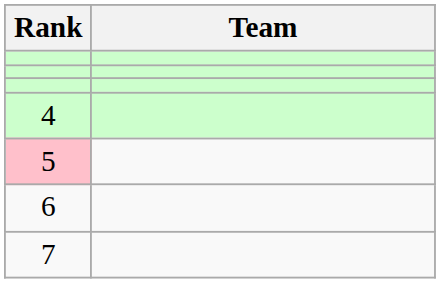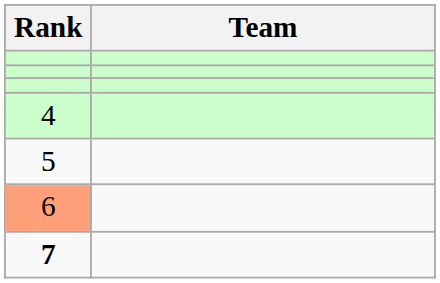(48, 161) pink background -> (48, 161) no background
(48, 207) no background -> (48, 207) lightsalmon background
(48, 253) normal -> (48, 253) bold
